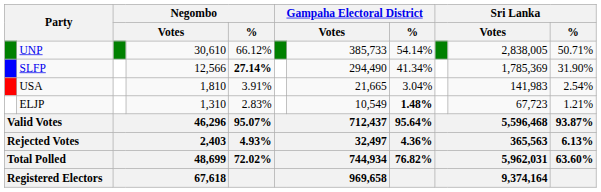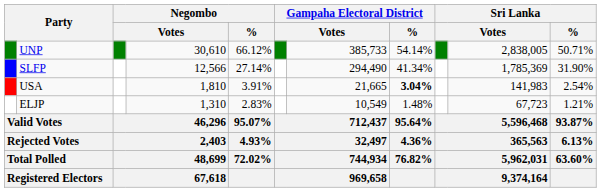(253, 68) bold -> (254, 68) normal
(417, 86) normal -> (417, 86) bold
(417, 104) bold -> (417, 104) normal
